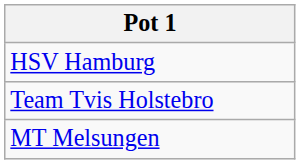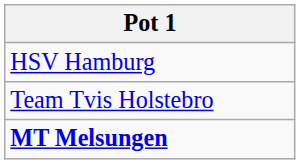(85, 138) normal -> (89, 138) bold
